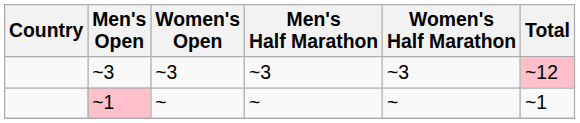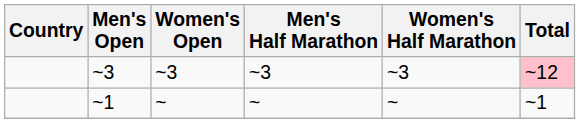(103, 103) pink background -> (103, 103) no background
